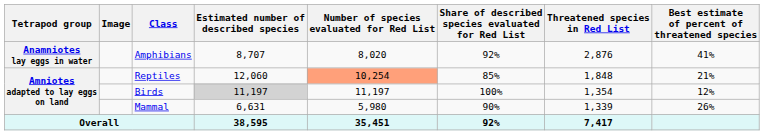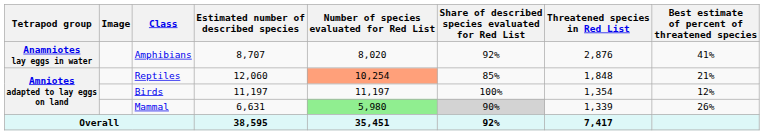(251, 91) lightgrey background -> (251, 91) no background
(372, 107) no background -> (372, 107) lightgreen background
(491, 107) no background -> (491, 107) lightgrey background
